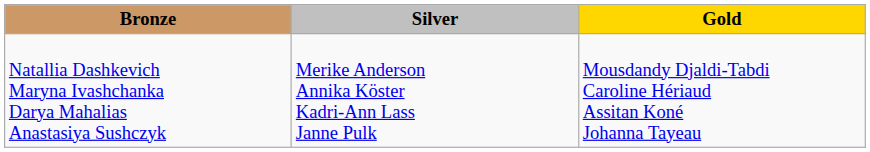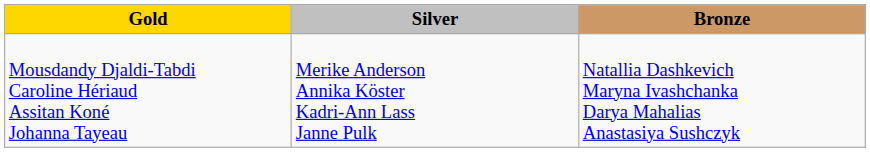columns swapped: (722, 19) <-> (148, 19)
